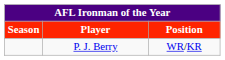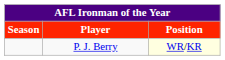(184, 47) no background -> (184, 47) lightyellow background
